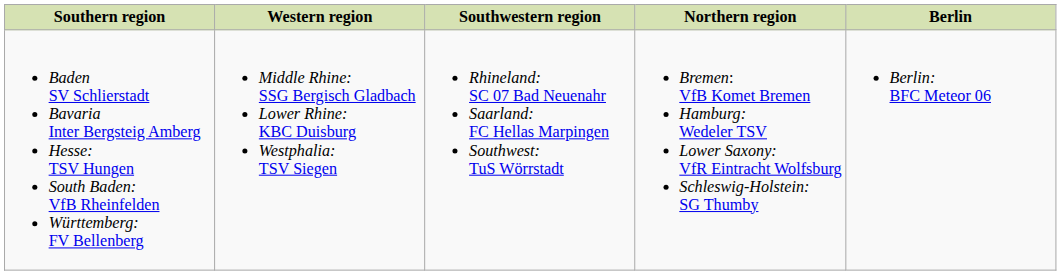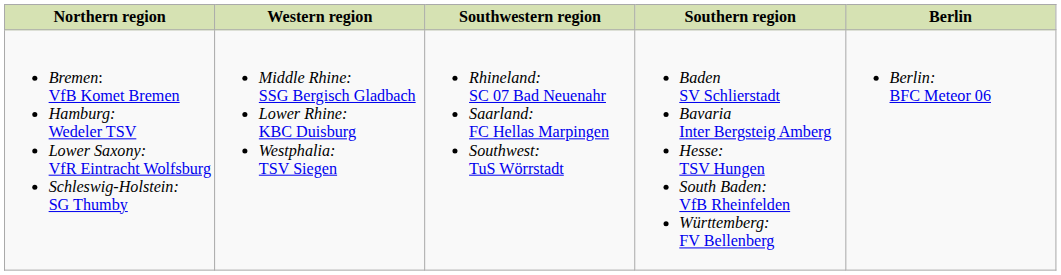columns swapped: (740, 17) <-> (110, 17)
